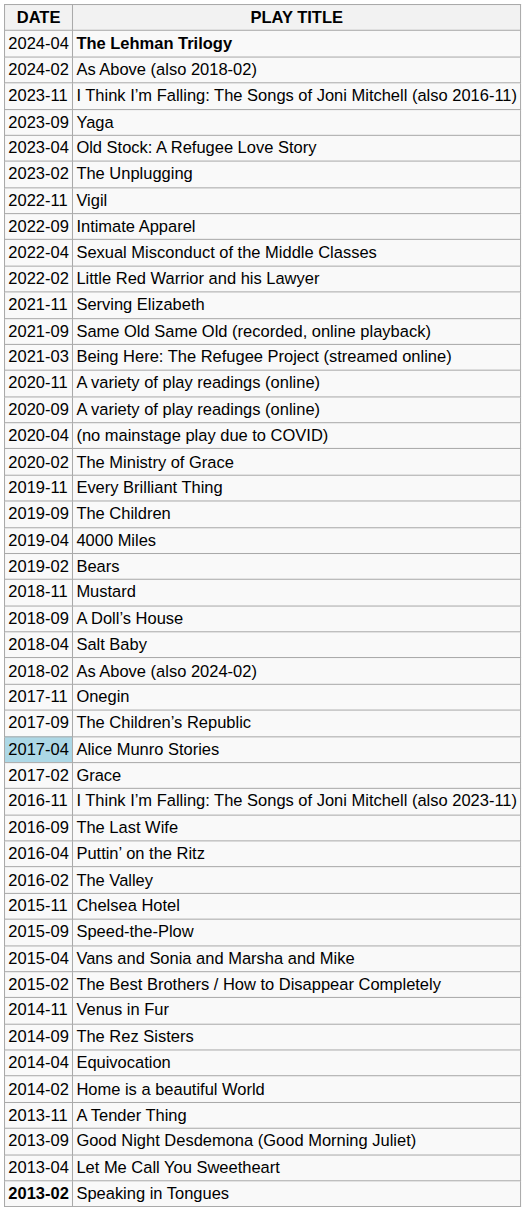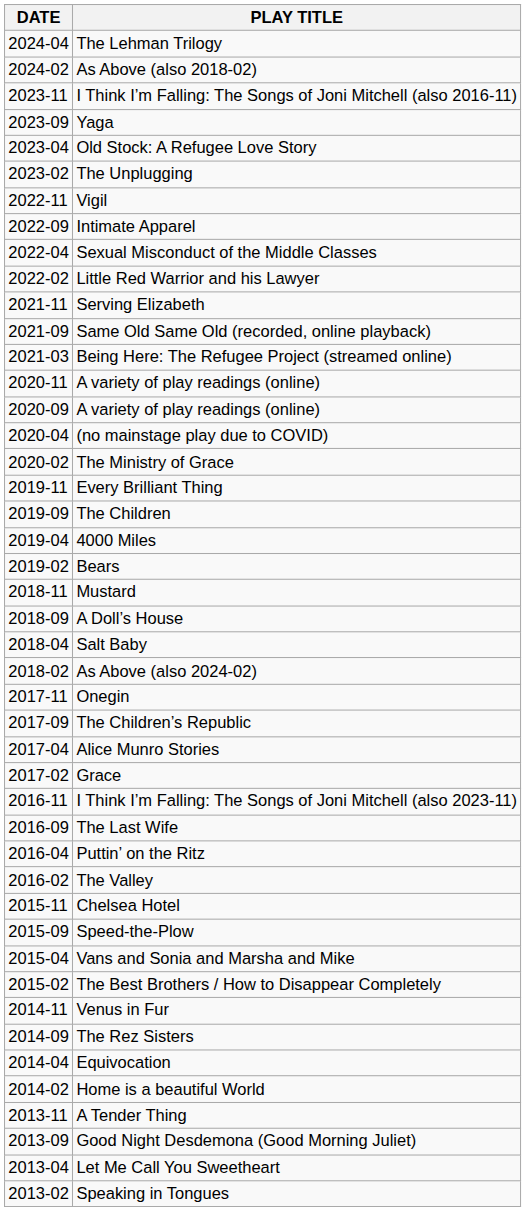(154, 43) bold -> (149, 43) normal
(39, 749) lightblue background -> (39, 749) no background
(39, 1193) bold -> (39, 1193) normal
